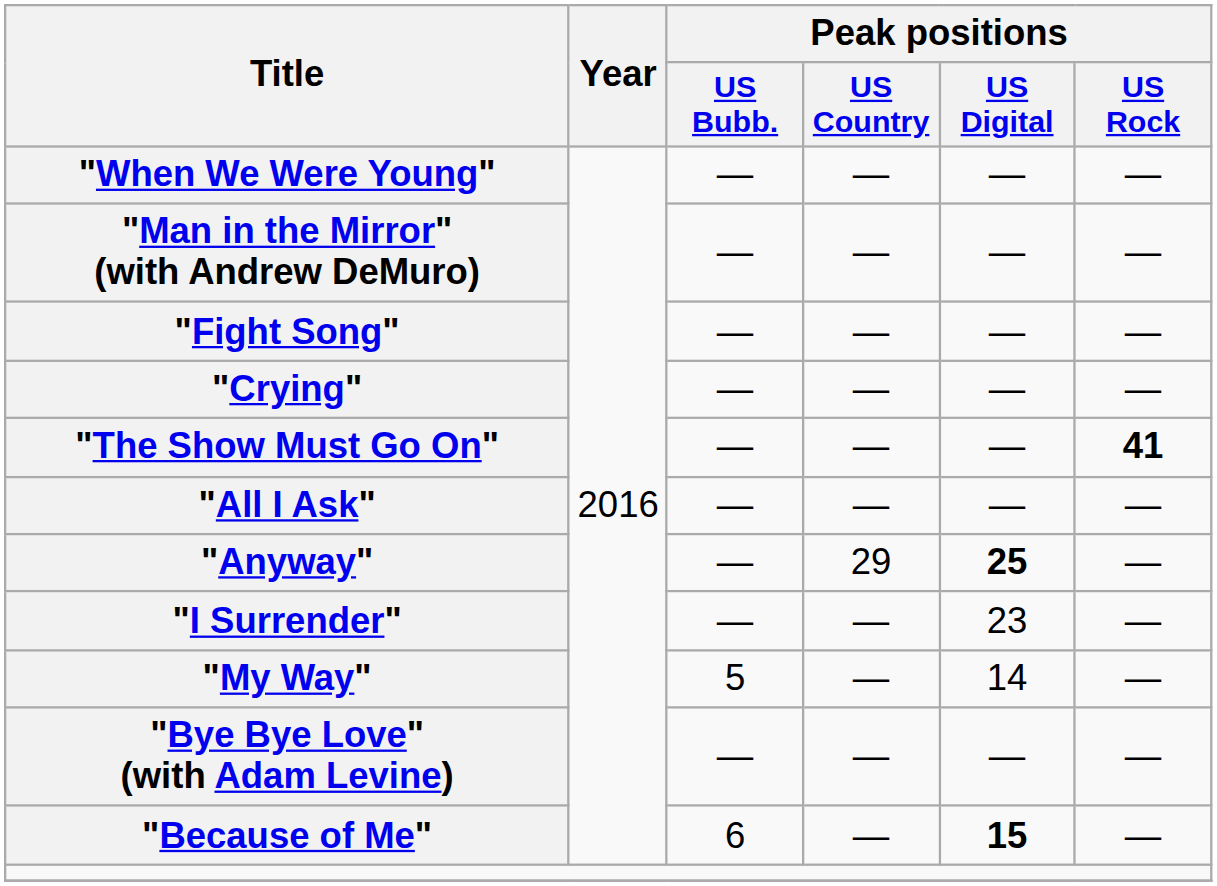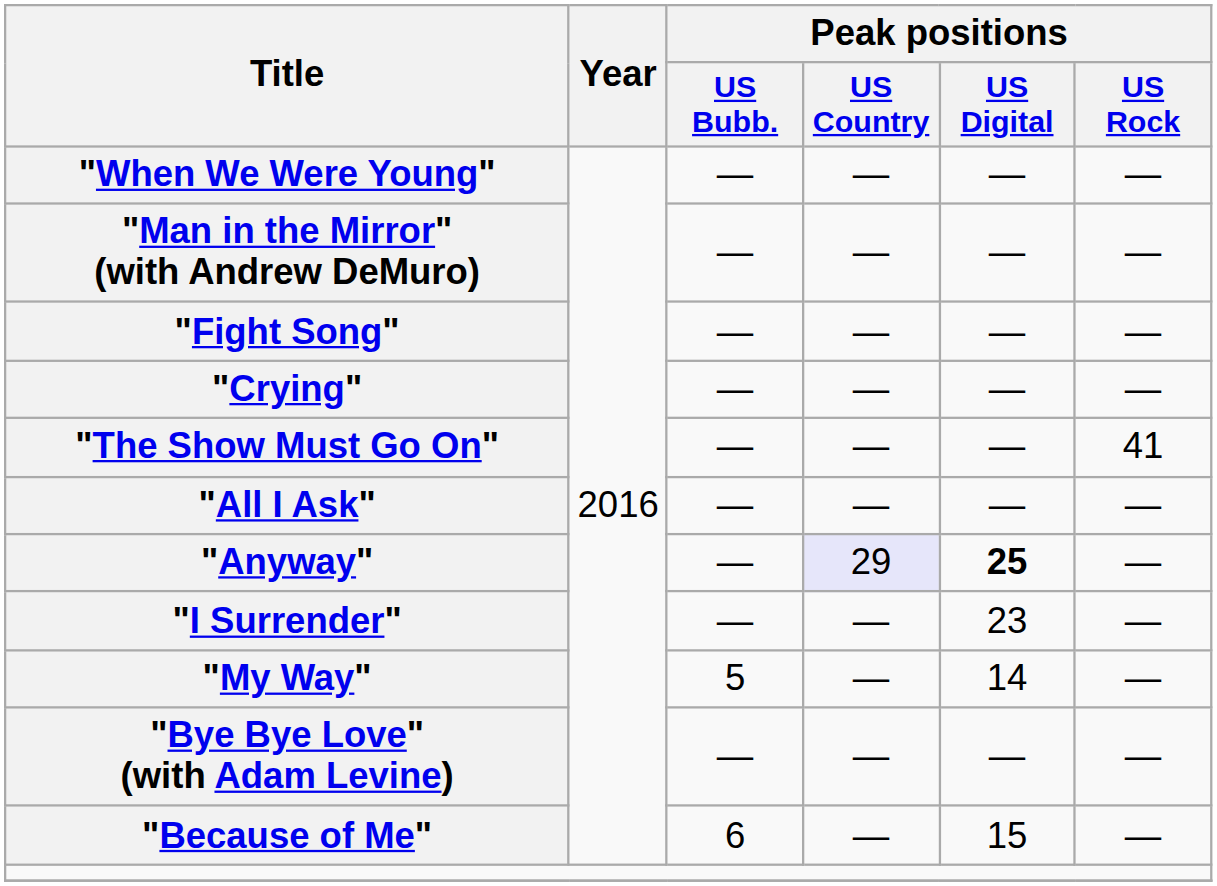(1143, 446) bold -> (1143, 446) normal
(871, 562) no background -> (871, 562) lavender background
(1007, 834) bold -> (1007, 834) normal
